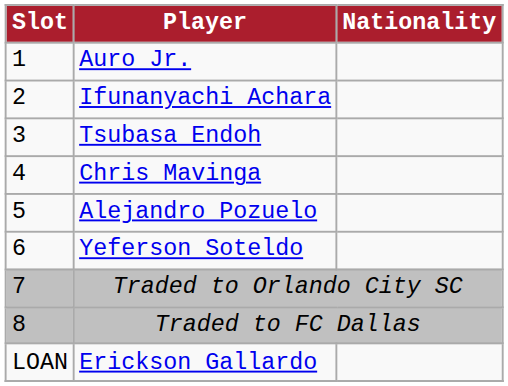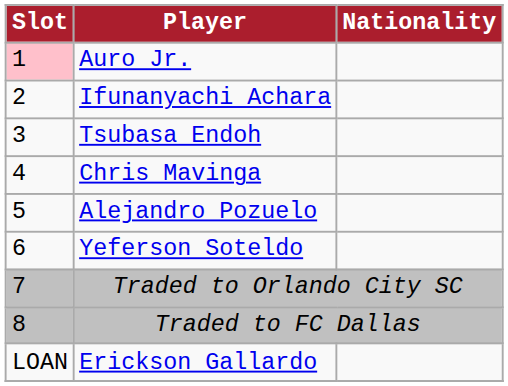(19, 62) no background -> (19, 62) pink background
